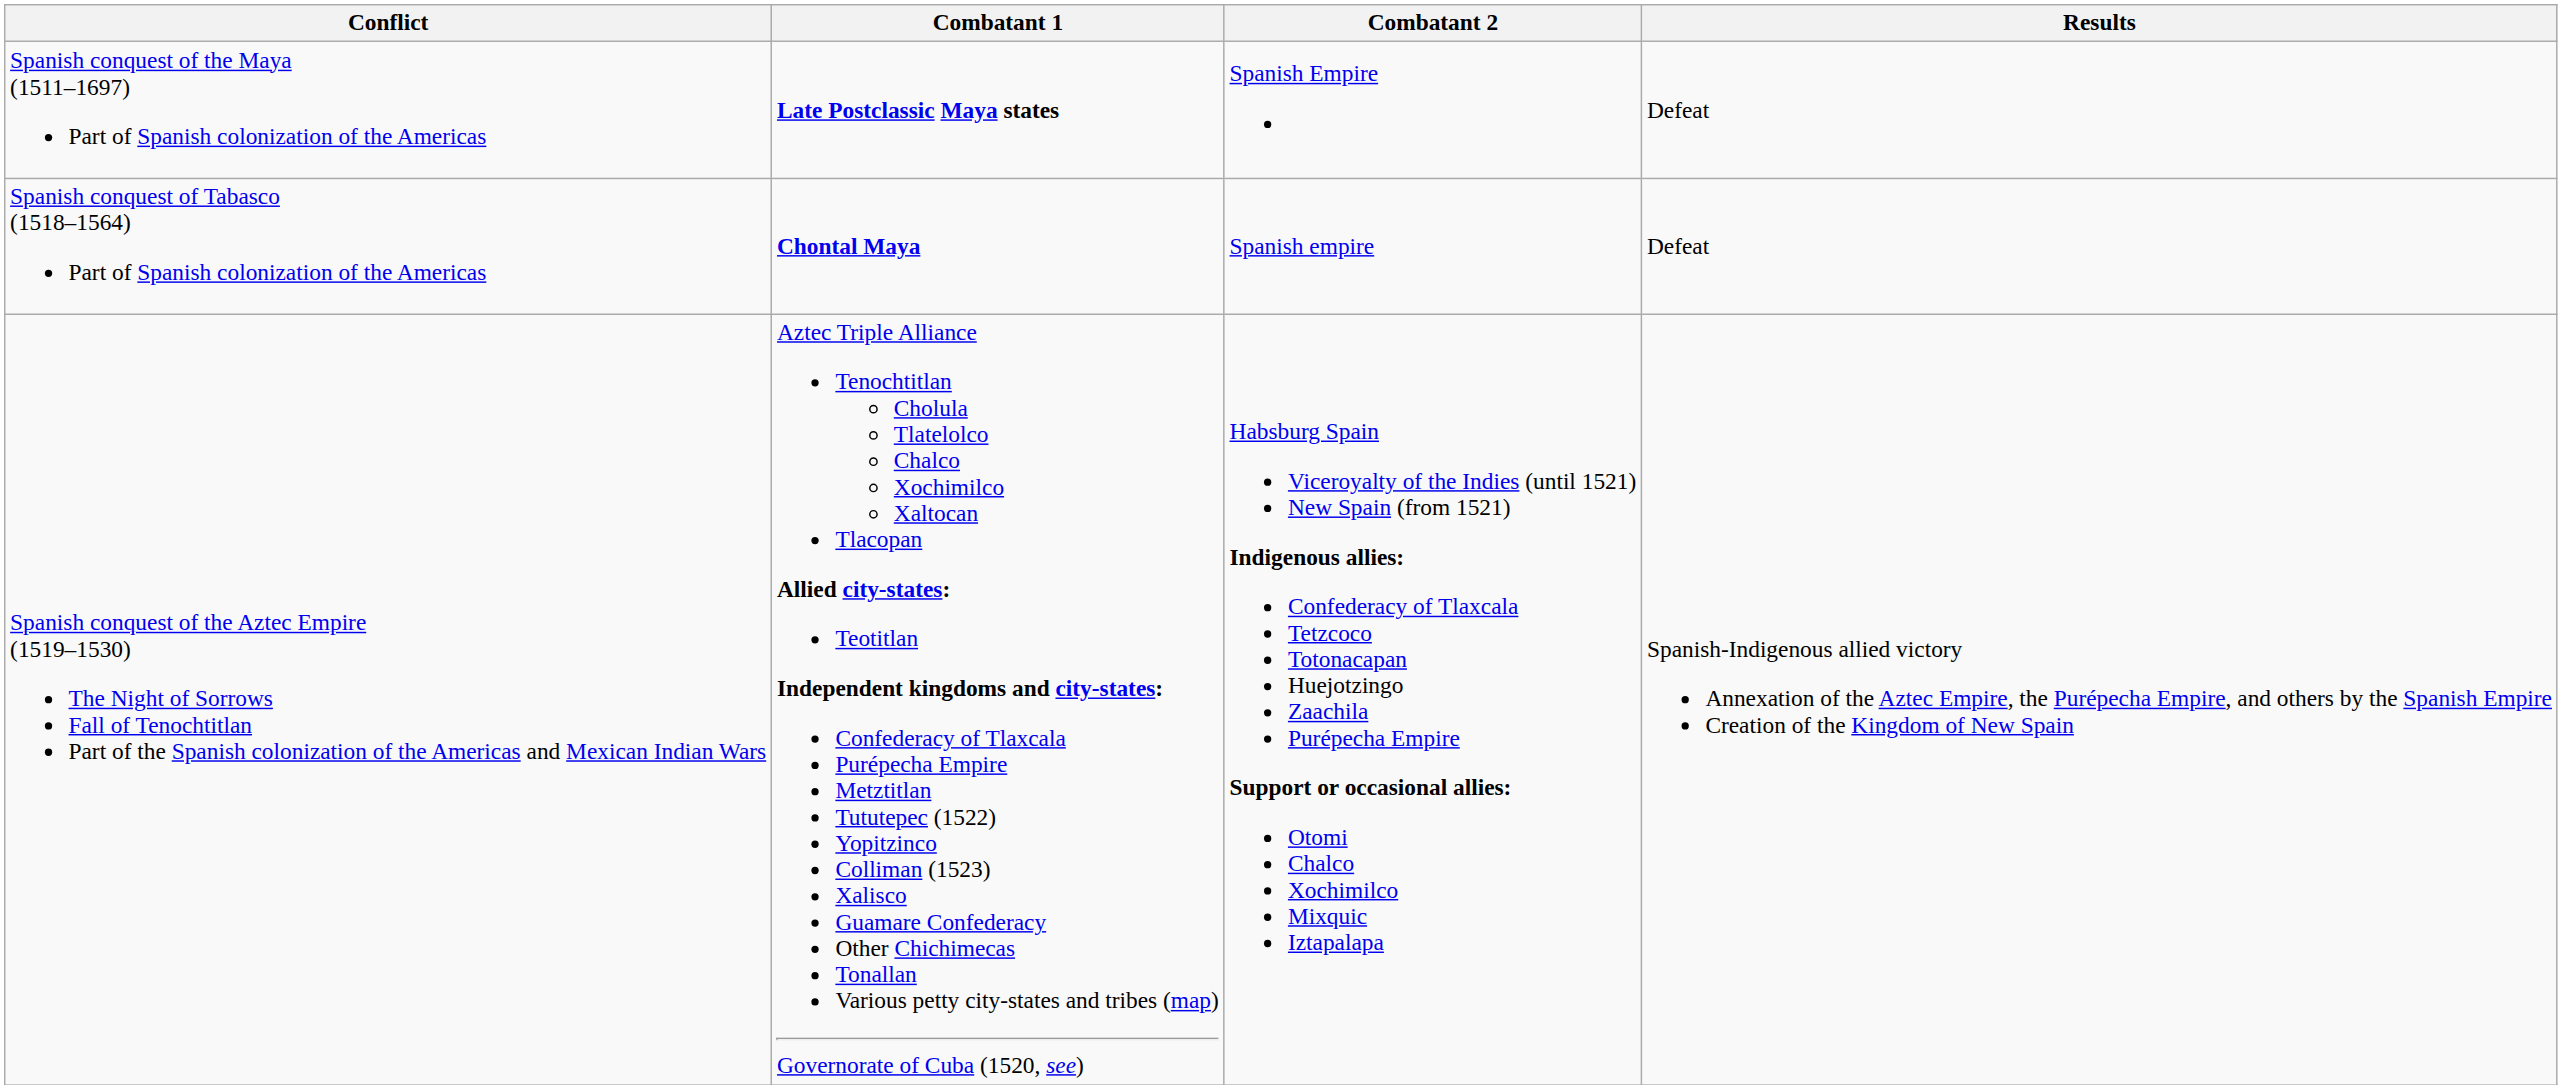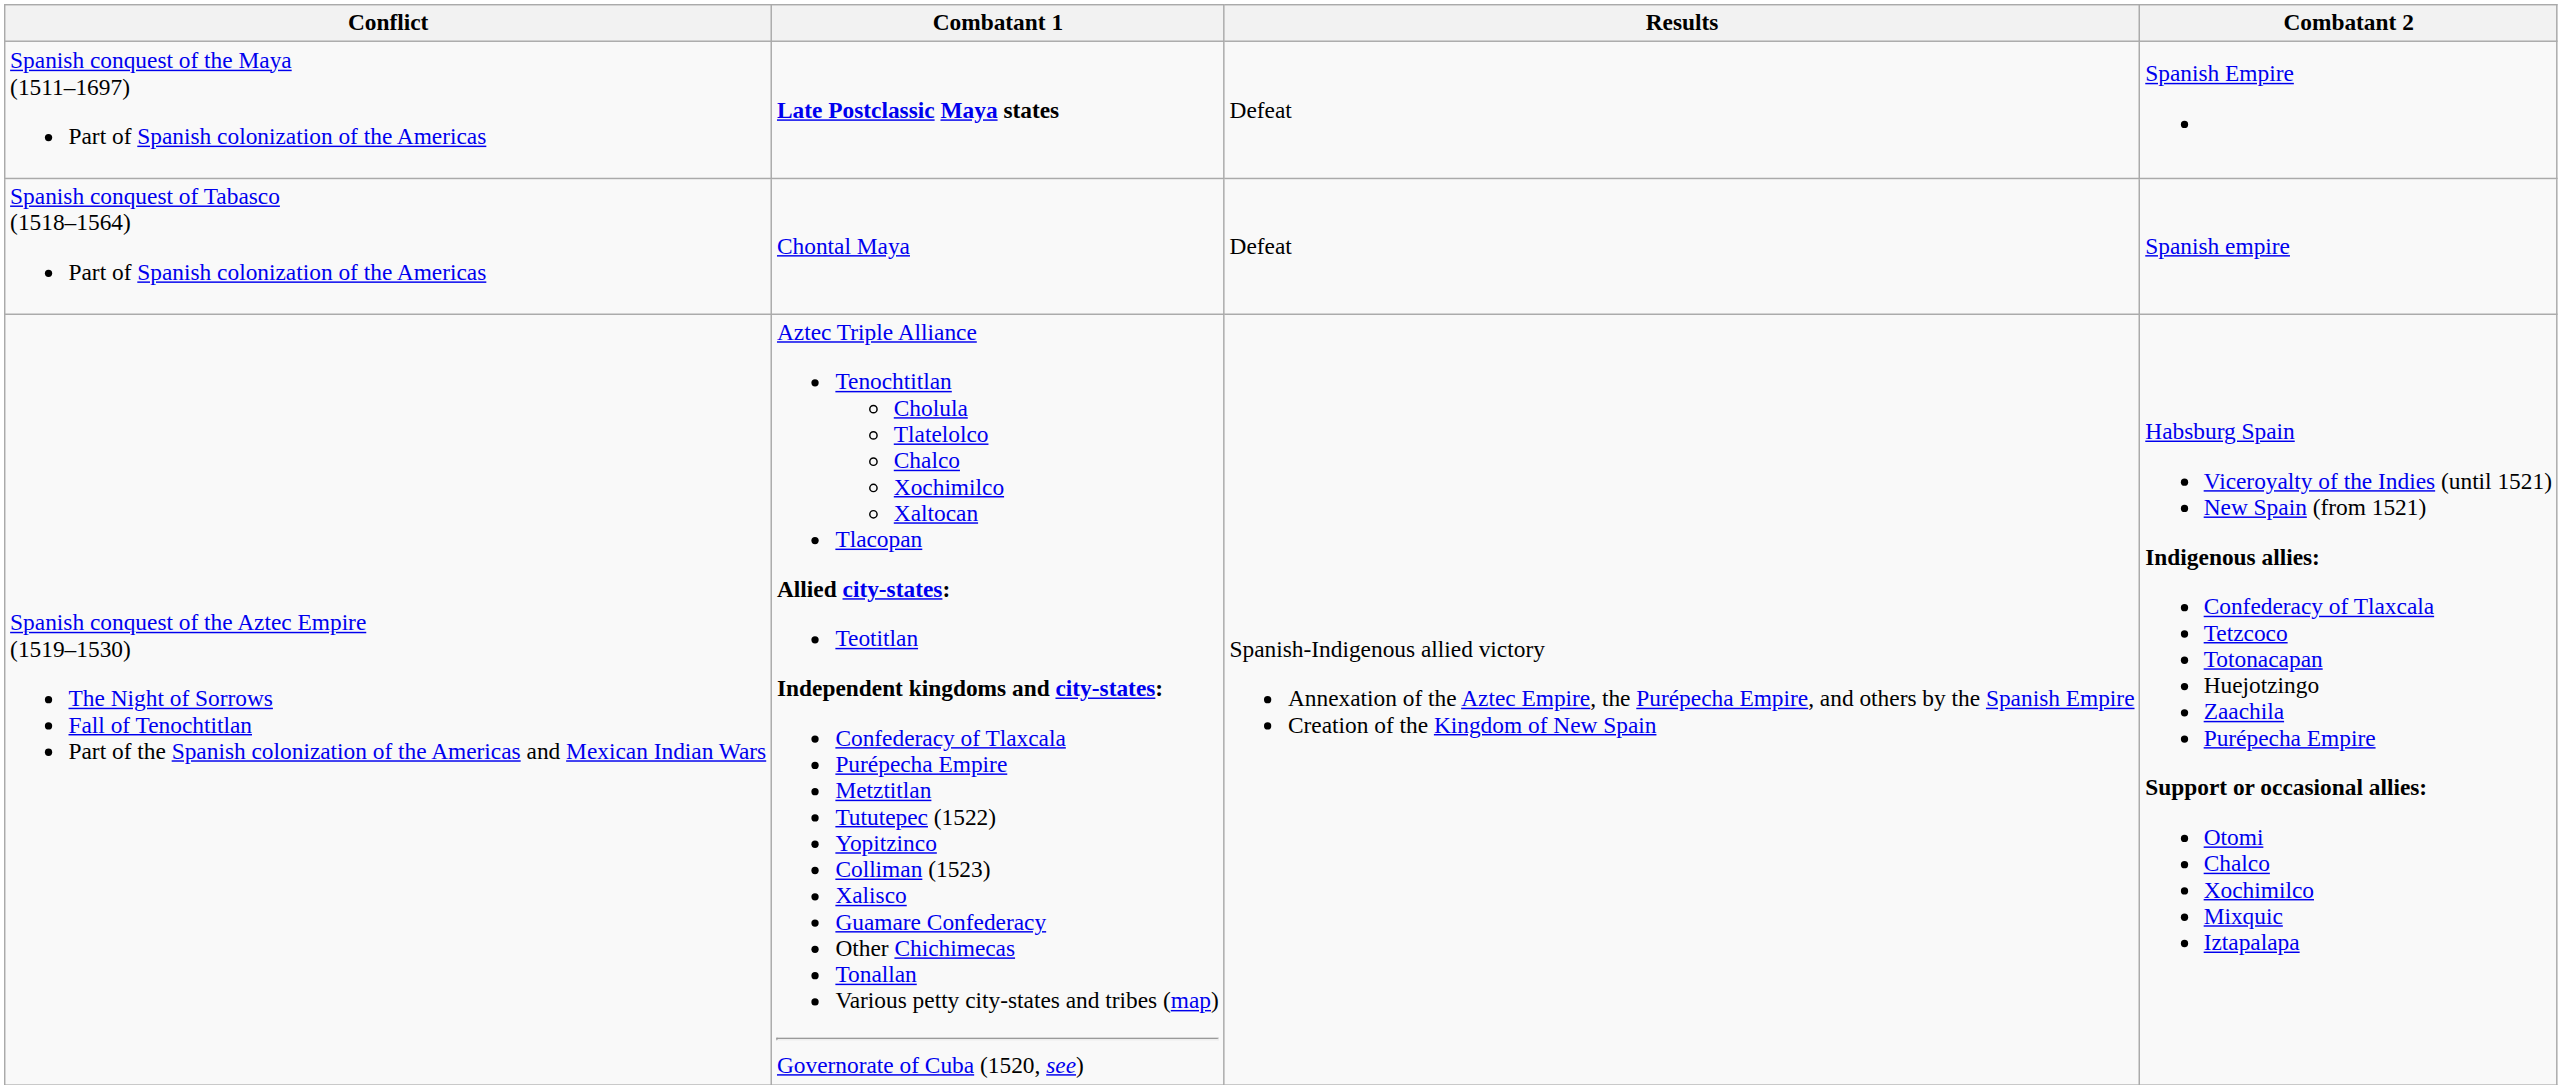columns swapped: (1433, 23) <-> (2099, 23)
(849, 246) bold -> (843, 246) normal
